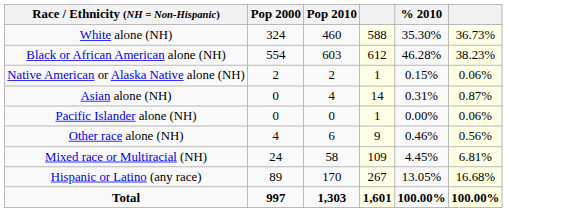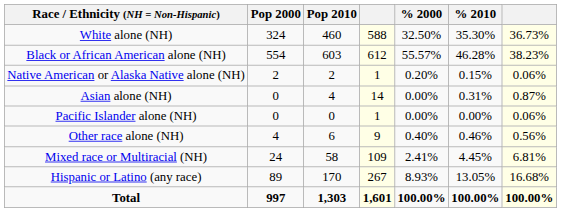+ column: (421, 14)
